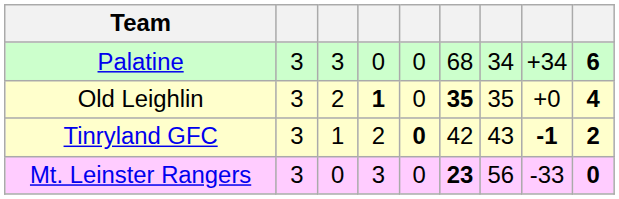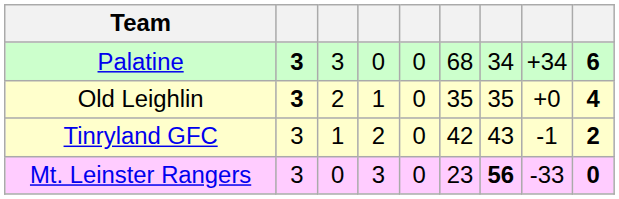(297, 61) normal -> (297, 61) bold
(297, 99) normal -> (297, 99) bold
(378, 99) bold -> (378, 99) normal
(460, 99) bold -> (460, 99) normal
(419, 136) bold -> (419, 136) normal
(547, 136) bold -> (547, 136) normal
(460, 174) bold -> (460, 174) normal
(501, 174) normal -> (501, 174) bold
